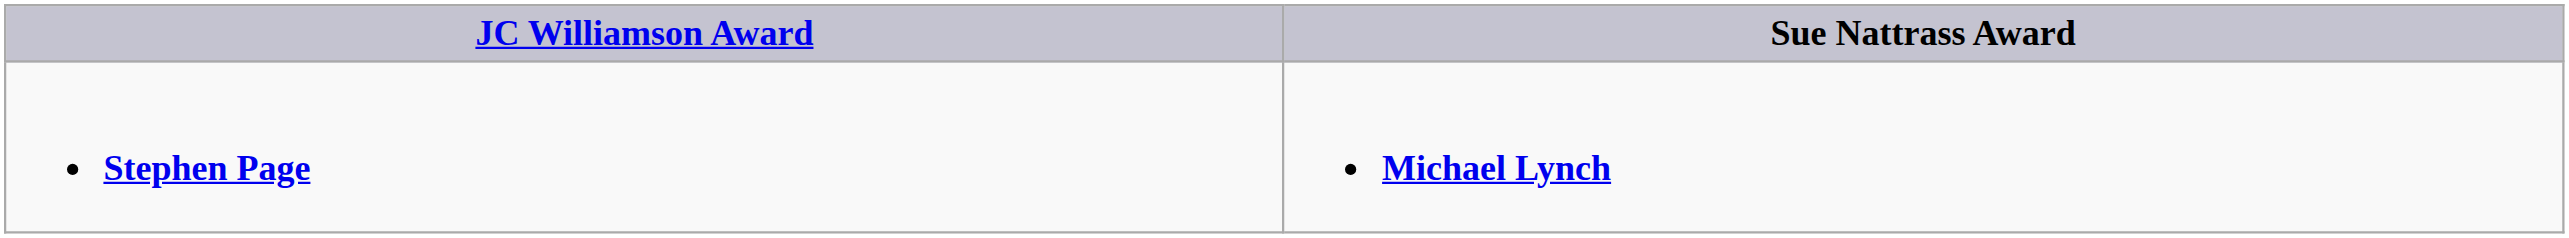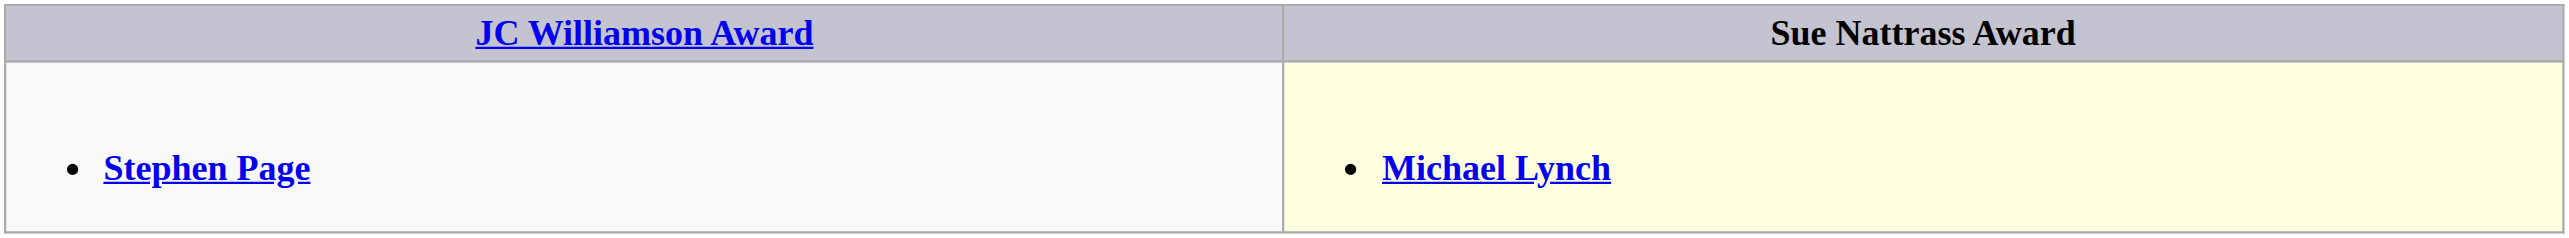(1923, 167) no background -> (1923, 167) lightyellow background
